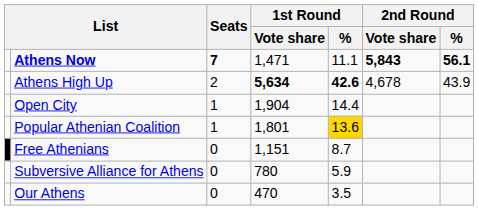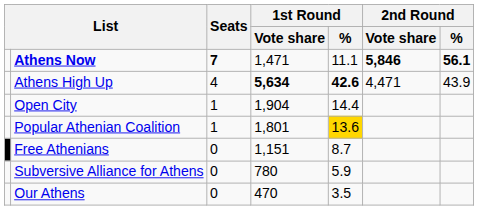(383, 60) 5,843 -> (383, 60) 5,846
(214, 82) 2 -> (214, 82) 4
(383, 82) 4,678 -> (383, 82) 4,471
